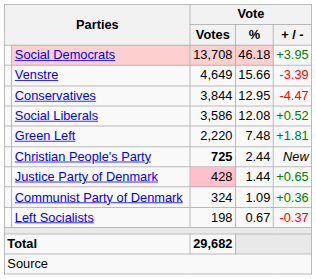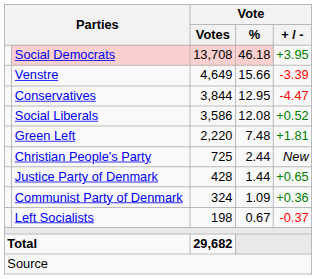(222, 156) bold -> (222, 156) normal
(222, 177) pink background -> (222, 177) no background
